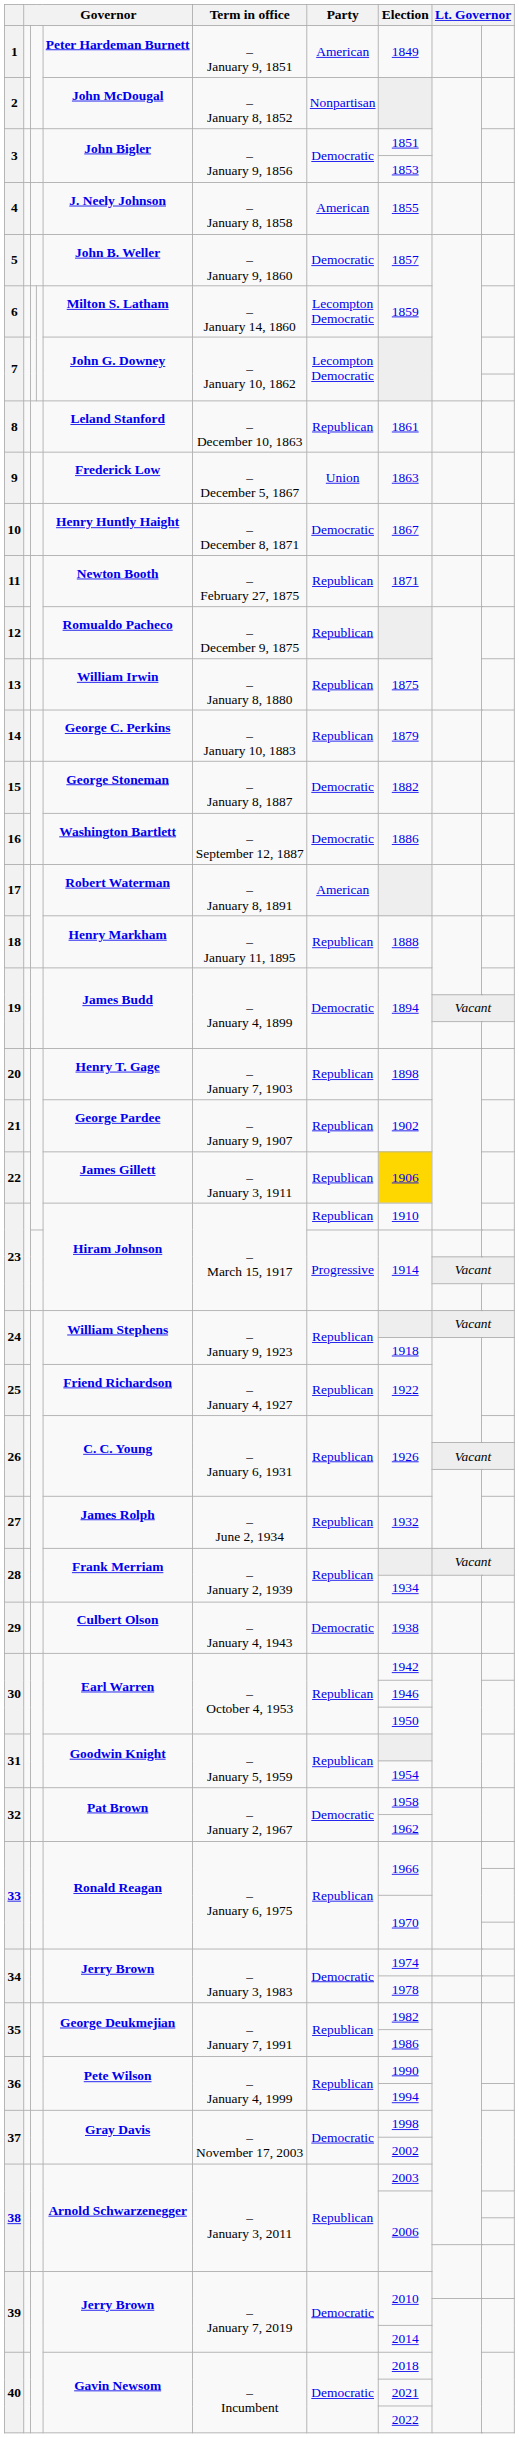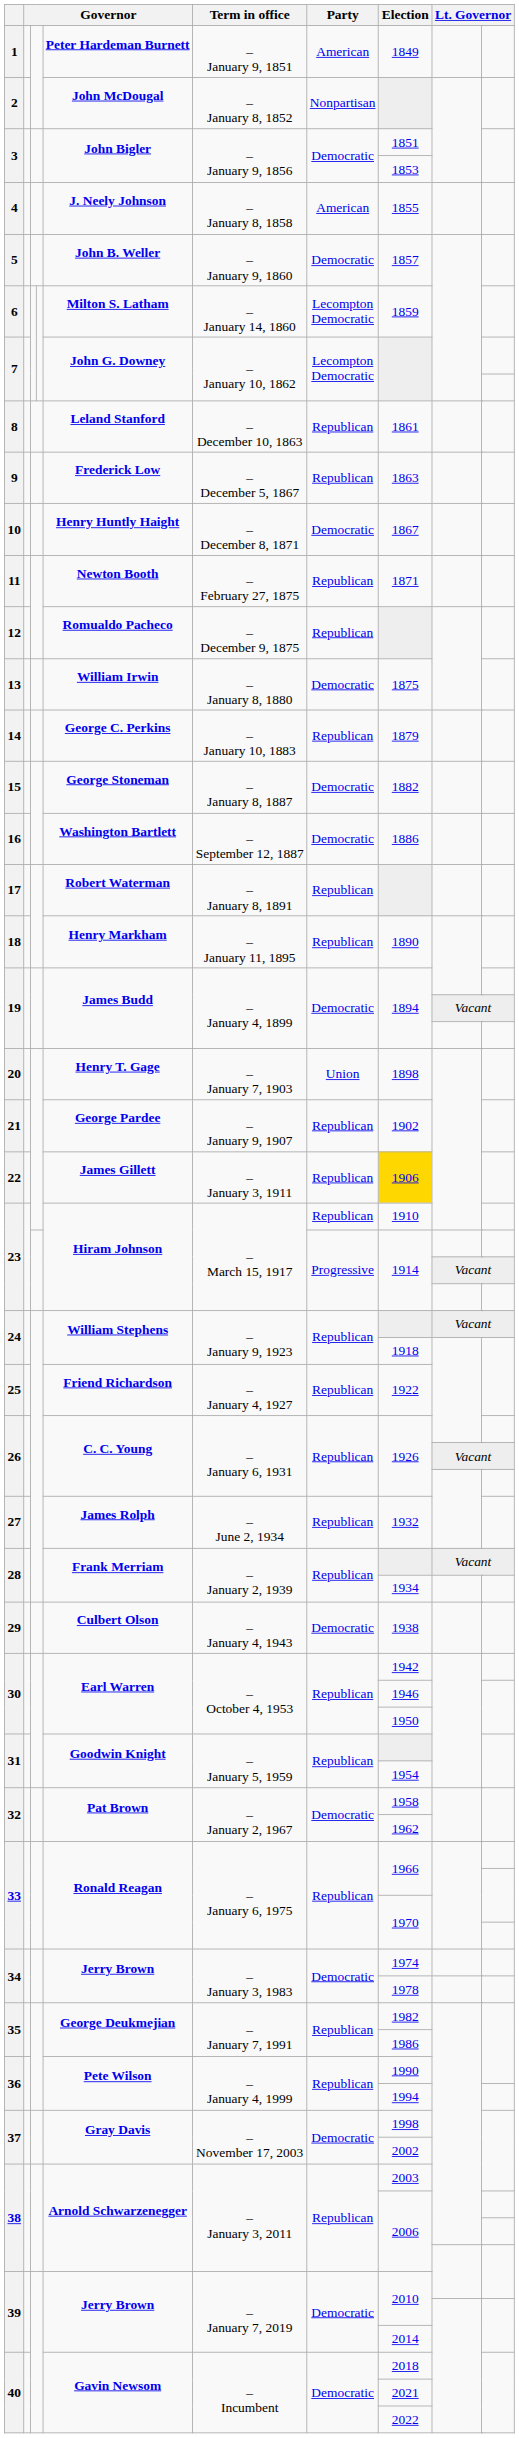(343, 477) Union -> (343, 477) Republican
(343, 684) Republican -> (343, 684) Democratic
(343, 890) American -> (343, 890) Republican
(405, 941) 1888 -> (405, 941) 1890
(343, 1074) Republican -> (343, 1074) Union
